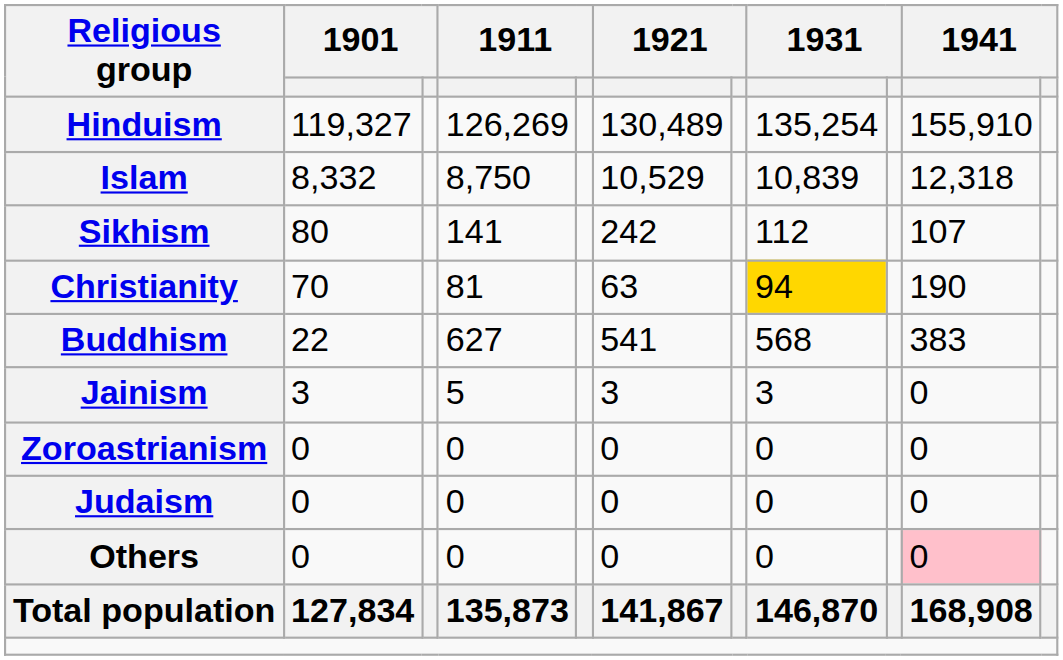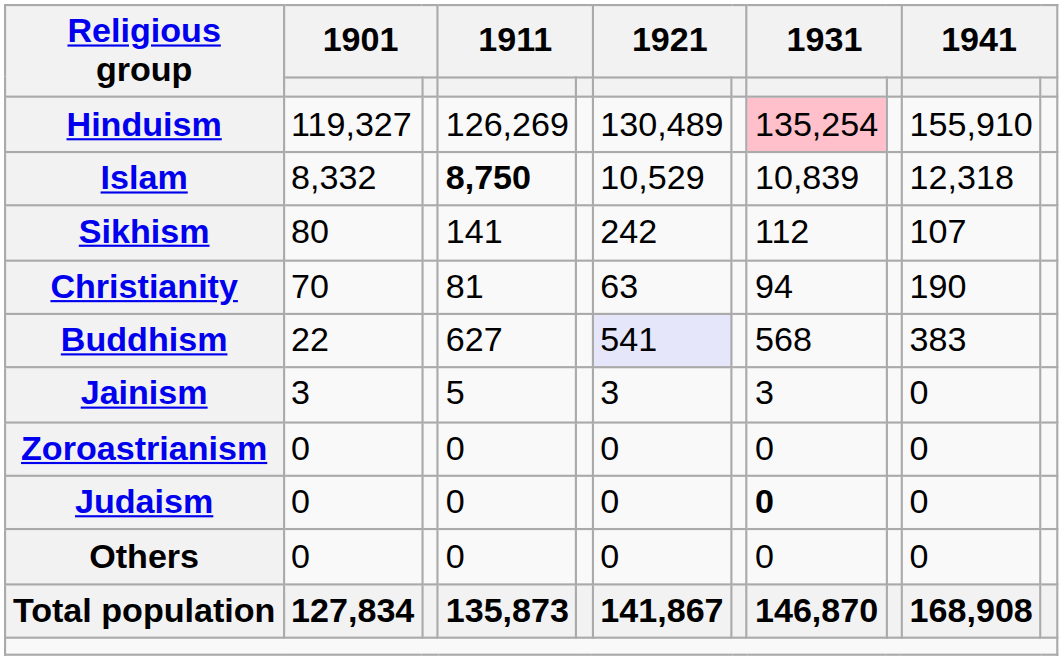(817, 123) no background -> (817, 123) pink background
(488, 177) normal -> (488, 177) bold
(774, 286) gold background -> (774, 286) no background
(629, 340) no background -> (629, 340) lavender background
(764, 502) normal -> (764, 502) bold
(919, 556) pink background -> (919, 556) no background
